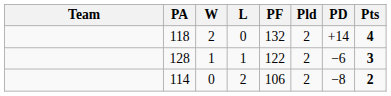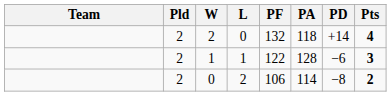columns swapped: (307, 15) <-> (180, 15)
